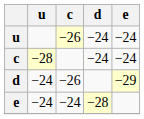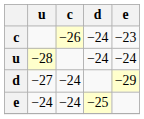(16, 37) u -> (16, 37) c
(126, 37) −24 -> (126, 37) −23
(16, 59) c -> (16, 59) u
(42, 80) −24 -> (42, 80) −27
(70, 80) −26 -> (70, 80) −24
(98, 102) −28 -> (98, 102) −25
